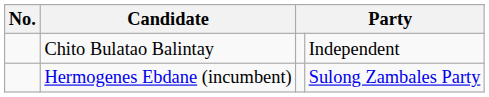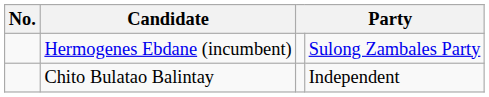rows swapped: (129, 48) <-> (168, 77)
